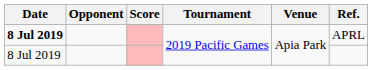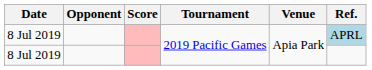(35, 34) bold -> (34, 34) normal
(348, 34) no background -> (346, 34) lightblue background
